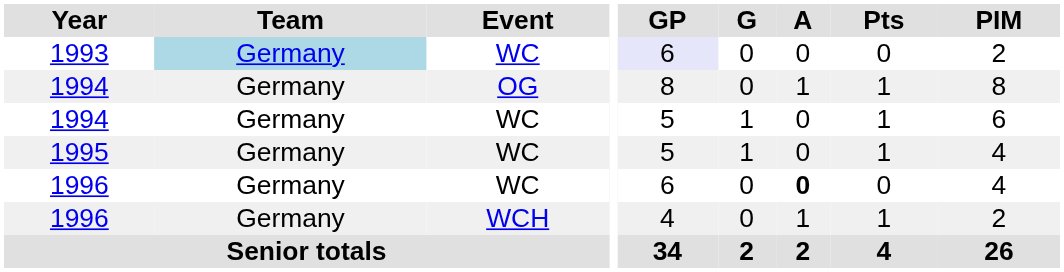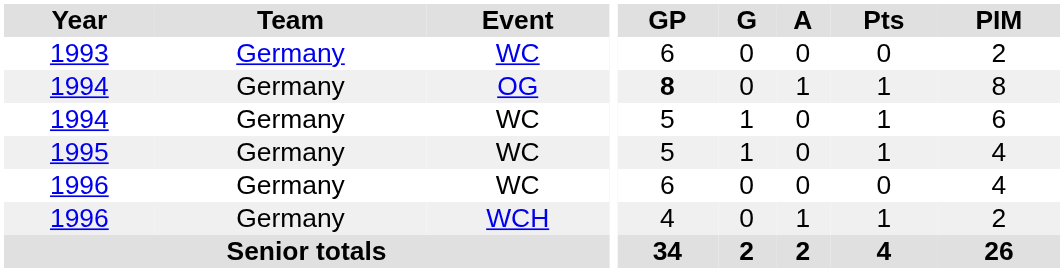(291, 53) lightblue background -> (291, 53) no background
(667, 53) lavender background -> (667, 53) no background
(667, 86) normal -> (667, 86) bold
(803, 185) bold -> (803, 185) normal
